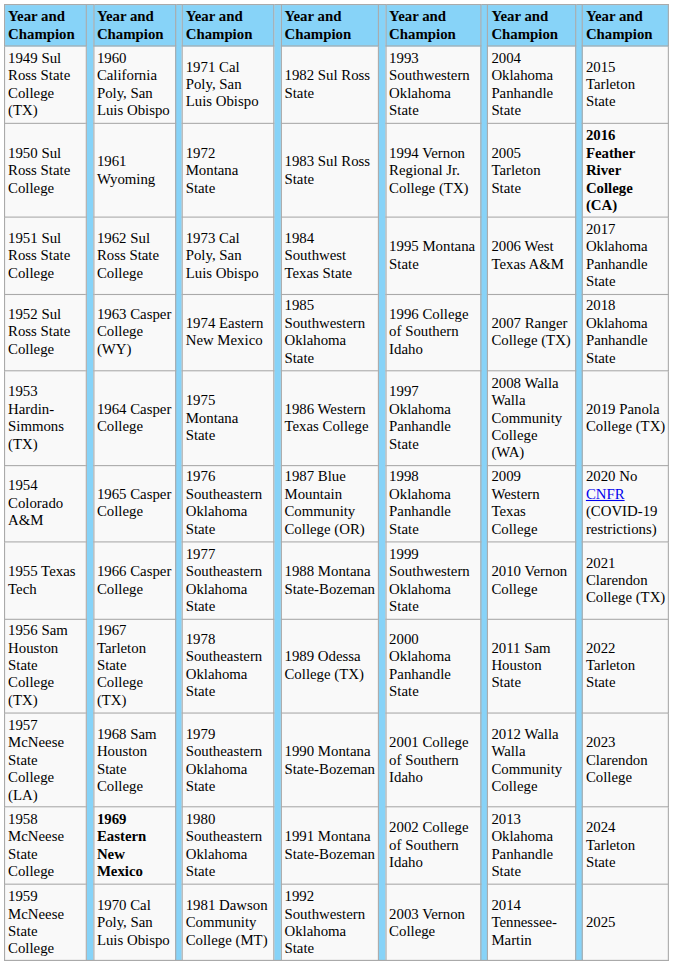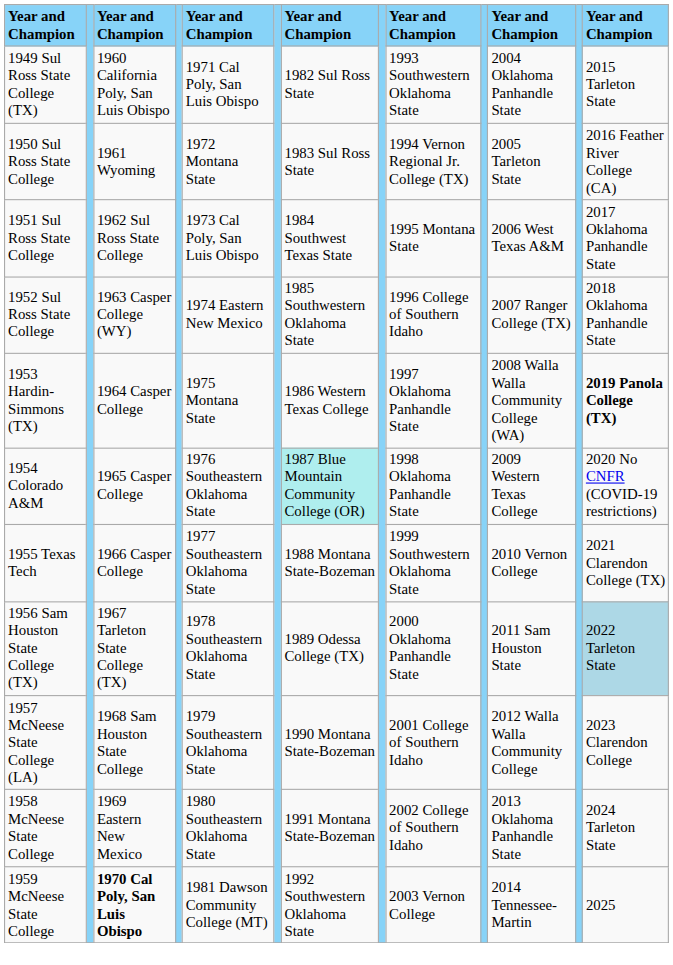(610, 169) bold -> (625, 161) normal
(626, 417) normal -> (624, 400) bold
(325, 503) no background -> (325, 485) paleturquoise background
(610, 665) no background -> (610, 647) lightblue background
(122, 845) bold -> (120, 827) normal
(133, 921) normal -> (126, 904) bold
